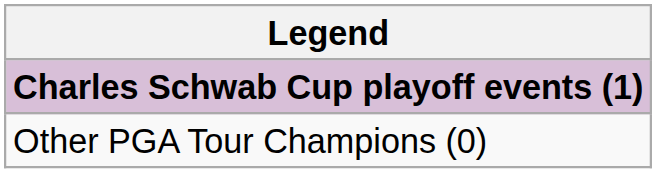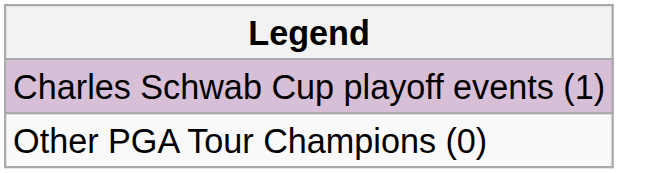(328, 87) bold -> (309, 87) normal
